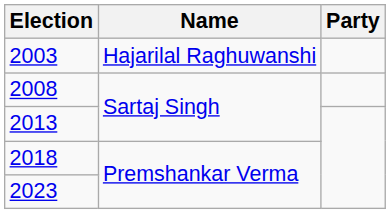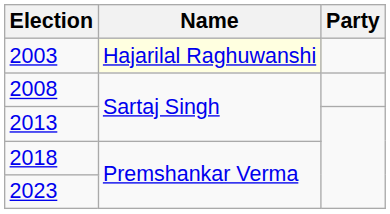(210, 55) no background -> (210, 55) lightyellow background
